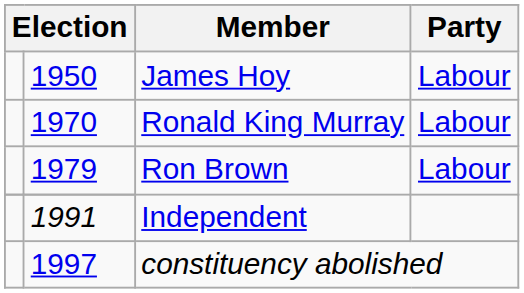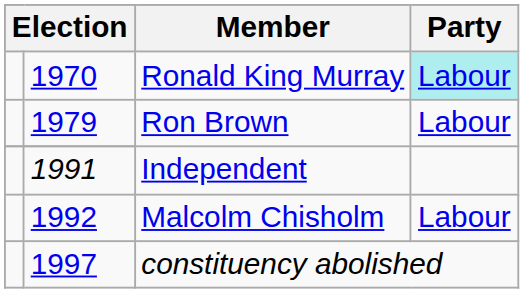- row: (64, 75)
(464, 122) no background -> (464, 75) paleturquoise background
+ row: (64, 216)
